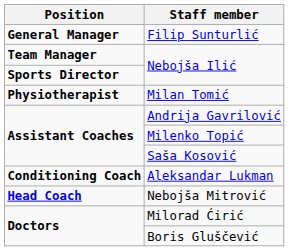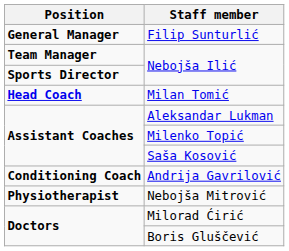(63, 95) Physiotherapist -> (45, 95) Head Coach
(214, 115) Andrija Gavrilović -> (210, 115) Aleksandar Lukman
(210, 176) Aleksandar Lukman -> (214, 176) Andrija Gavrilović
(45, 196) Head Coach -> (63, 196) Physiotherapist
